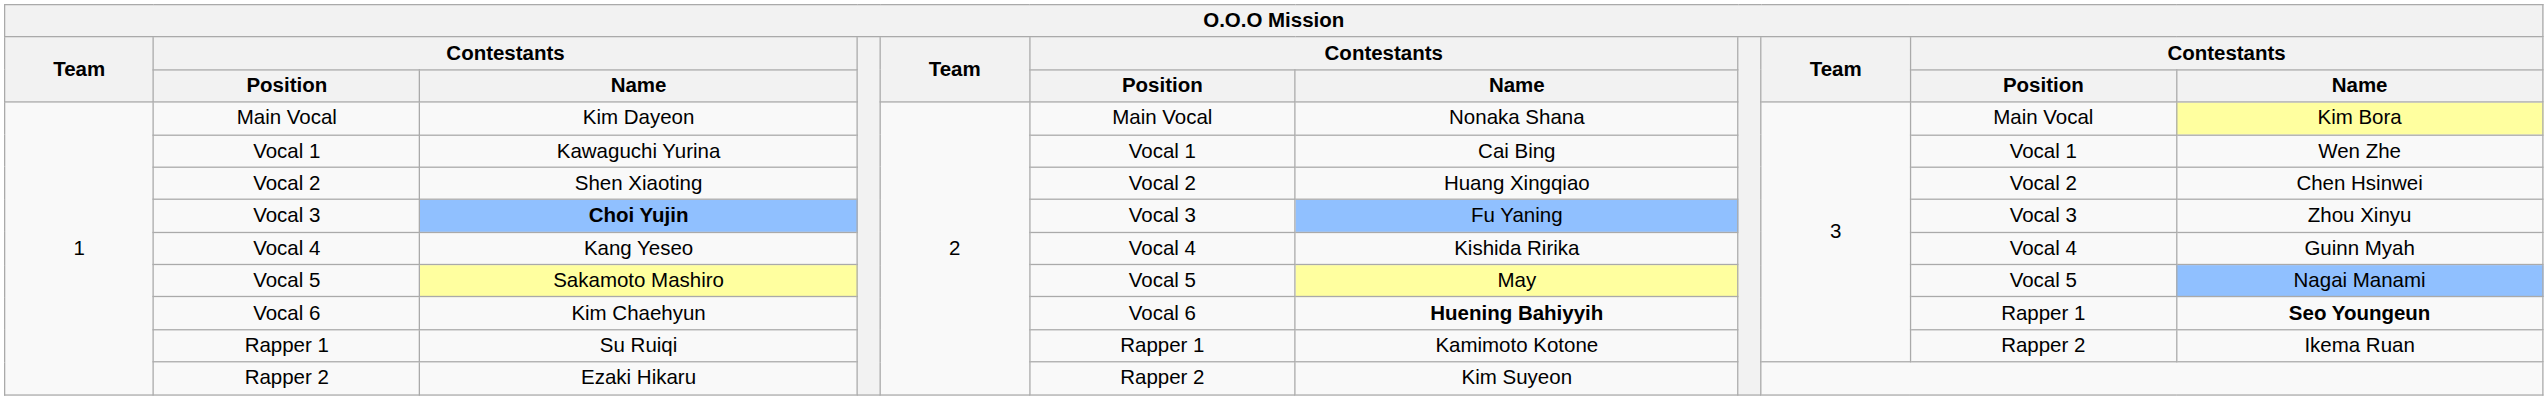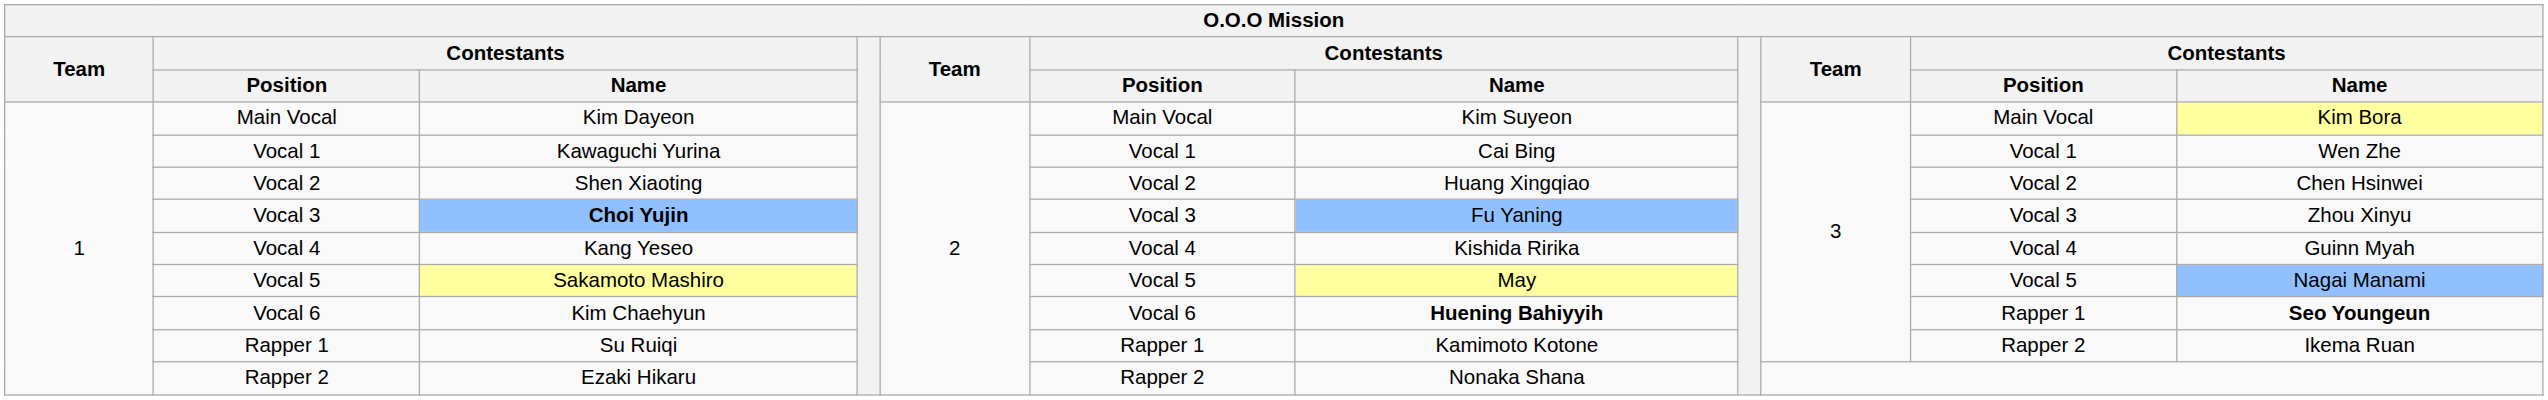(1517, 118) Nonaka Shana -> (1517, 118) Kim Suyeon
(1517, 378) Kim Suyeon -> (1517, 378) Nonaka Shana
